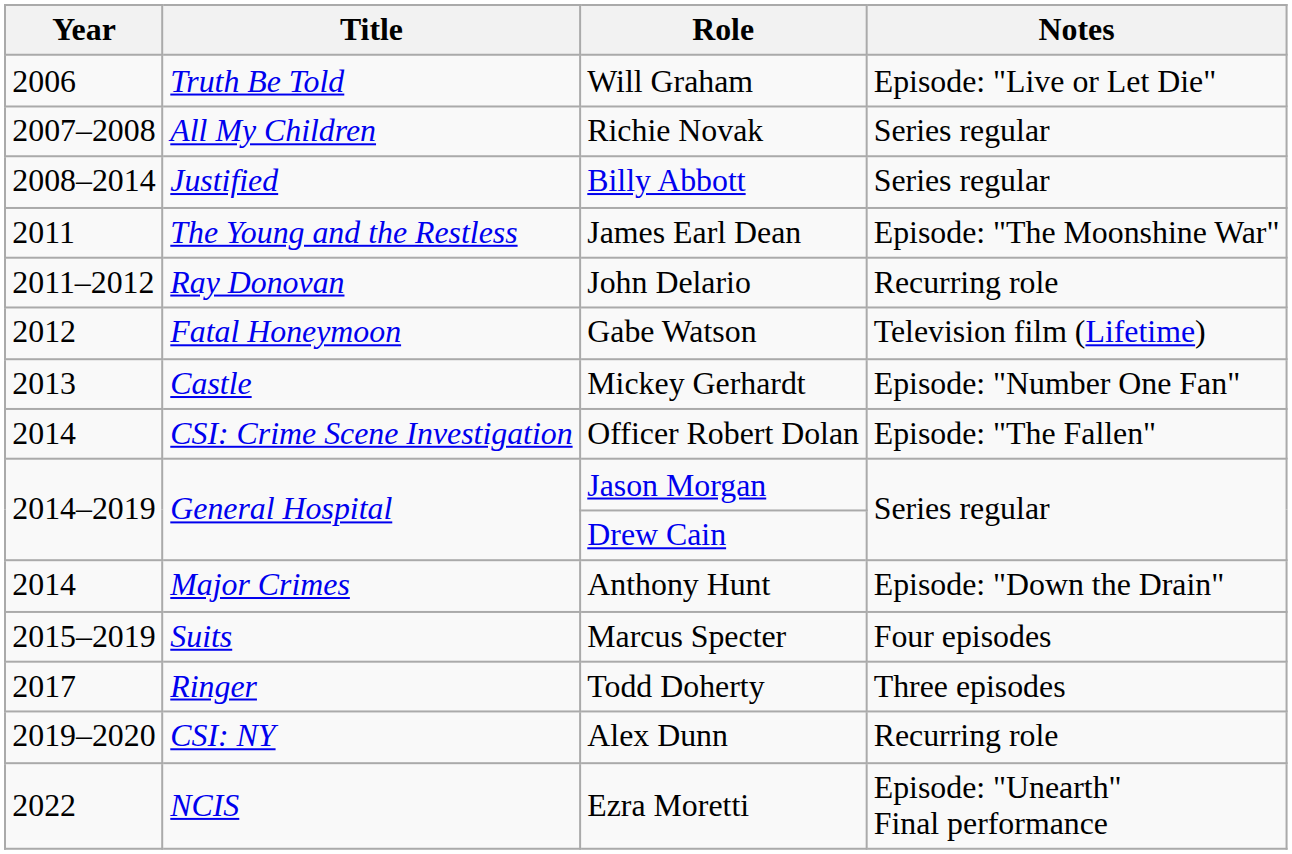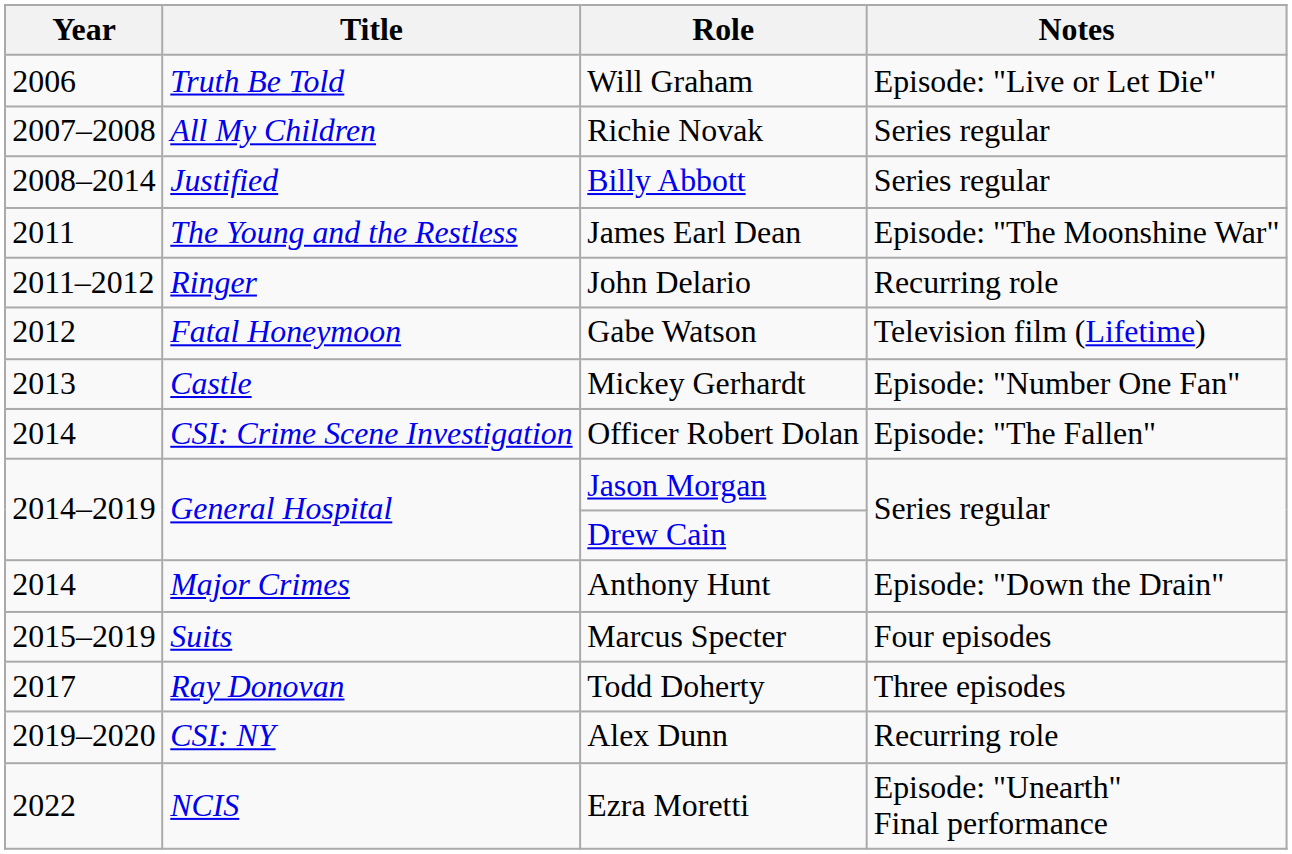(257, 282) Ray Donovan -> (214, 282) Ringer
(214, 686) Ringer -> (257, 686) Ray Donovan
